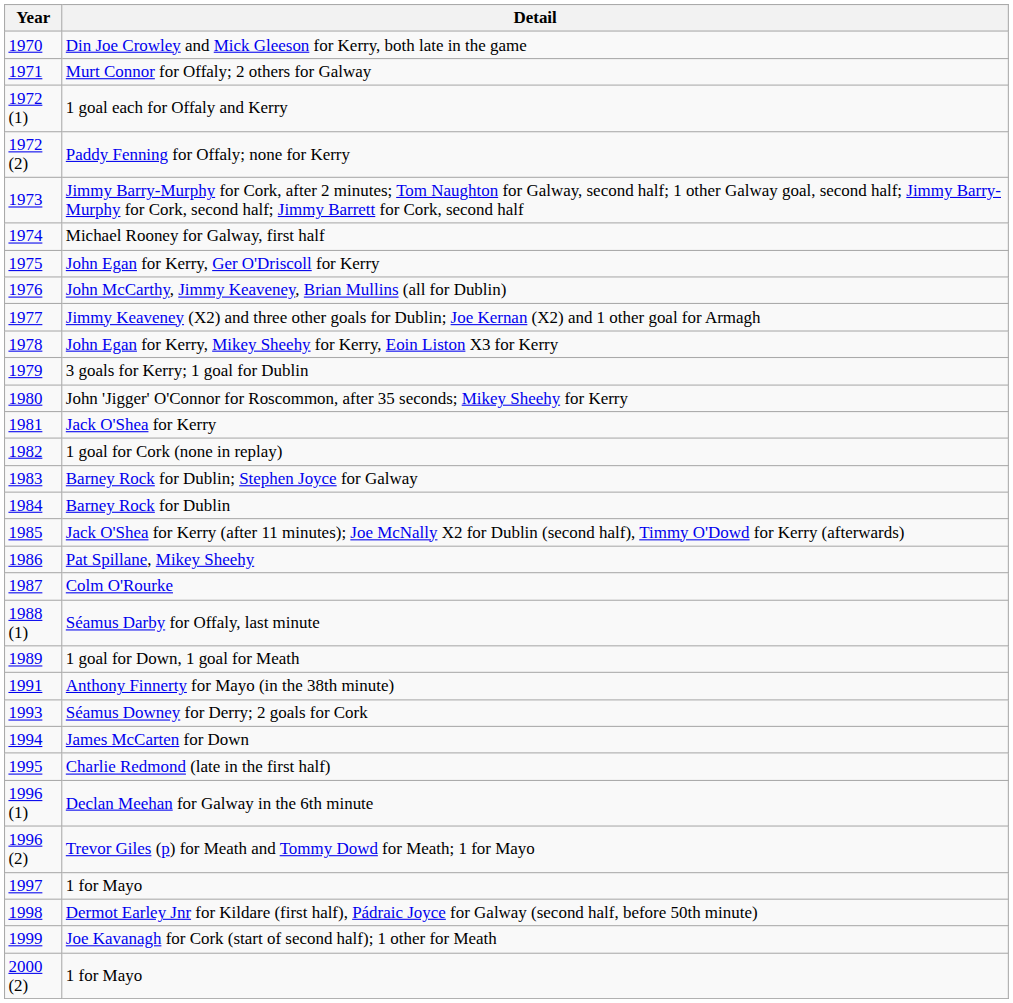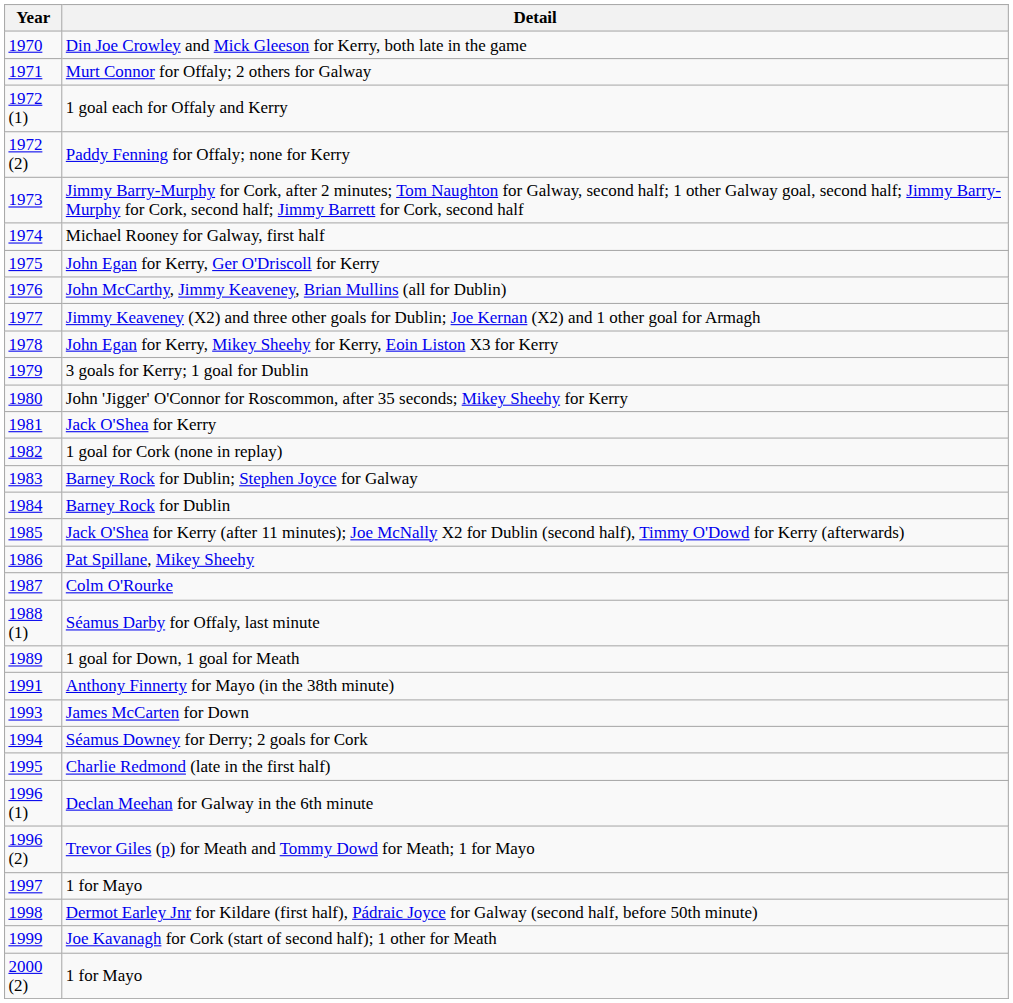(217, 712) Séamus Downey for Derry; 2 goals for Cork -> (157, 712) James McCarten for Down
(157, 739) James McCarten for Down -> (217, 739) Séamus Downey for Derry; 2 goals for Cork
